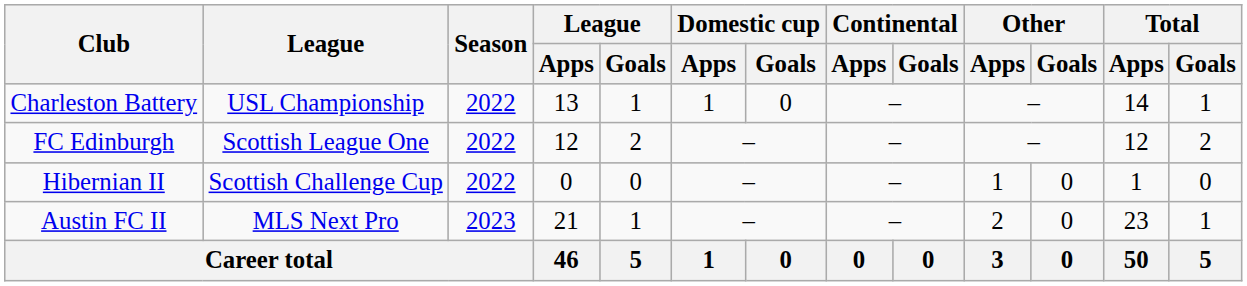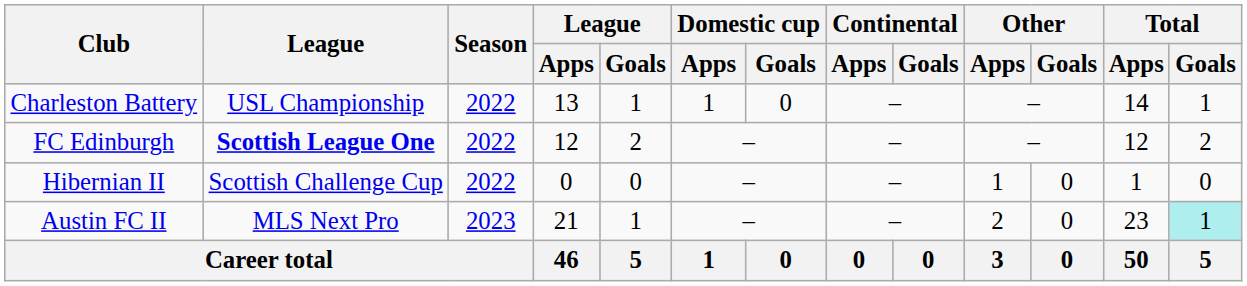(326, 142) normal -> (326, 142) bold
(1206, 220) no background -> (1206, 220) paleturquoise background
